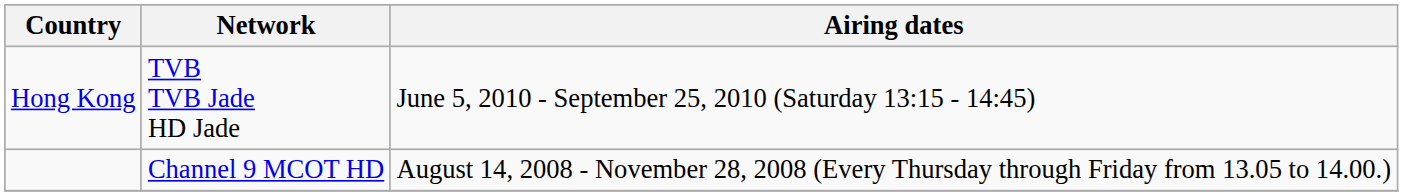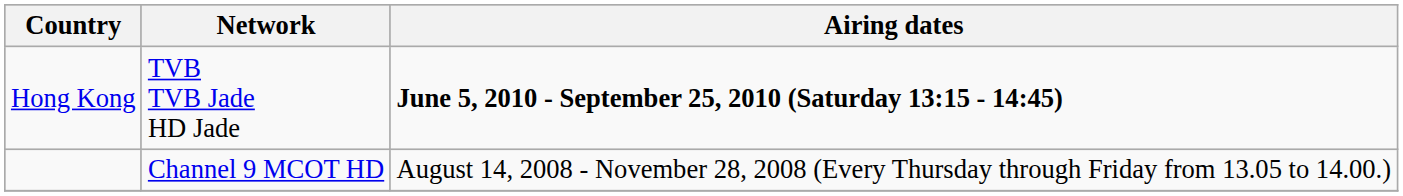(716, 97) normal -> (730, 97) bold
